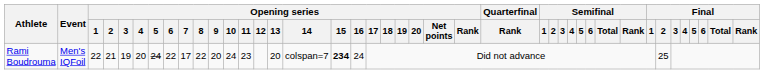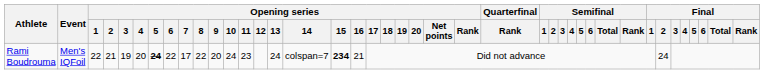(156, 57) normal -> (156, 57) bold
(275, 57) 20 -> (275, 57) 24
(359, 57) 24 -> (359, 57) 21
(663, 57) 25 -> (663, 57) 24
